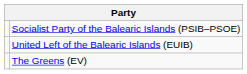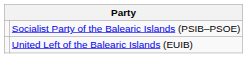- row: (49, 60)
